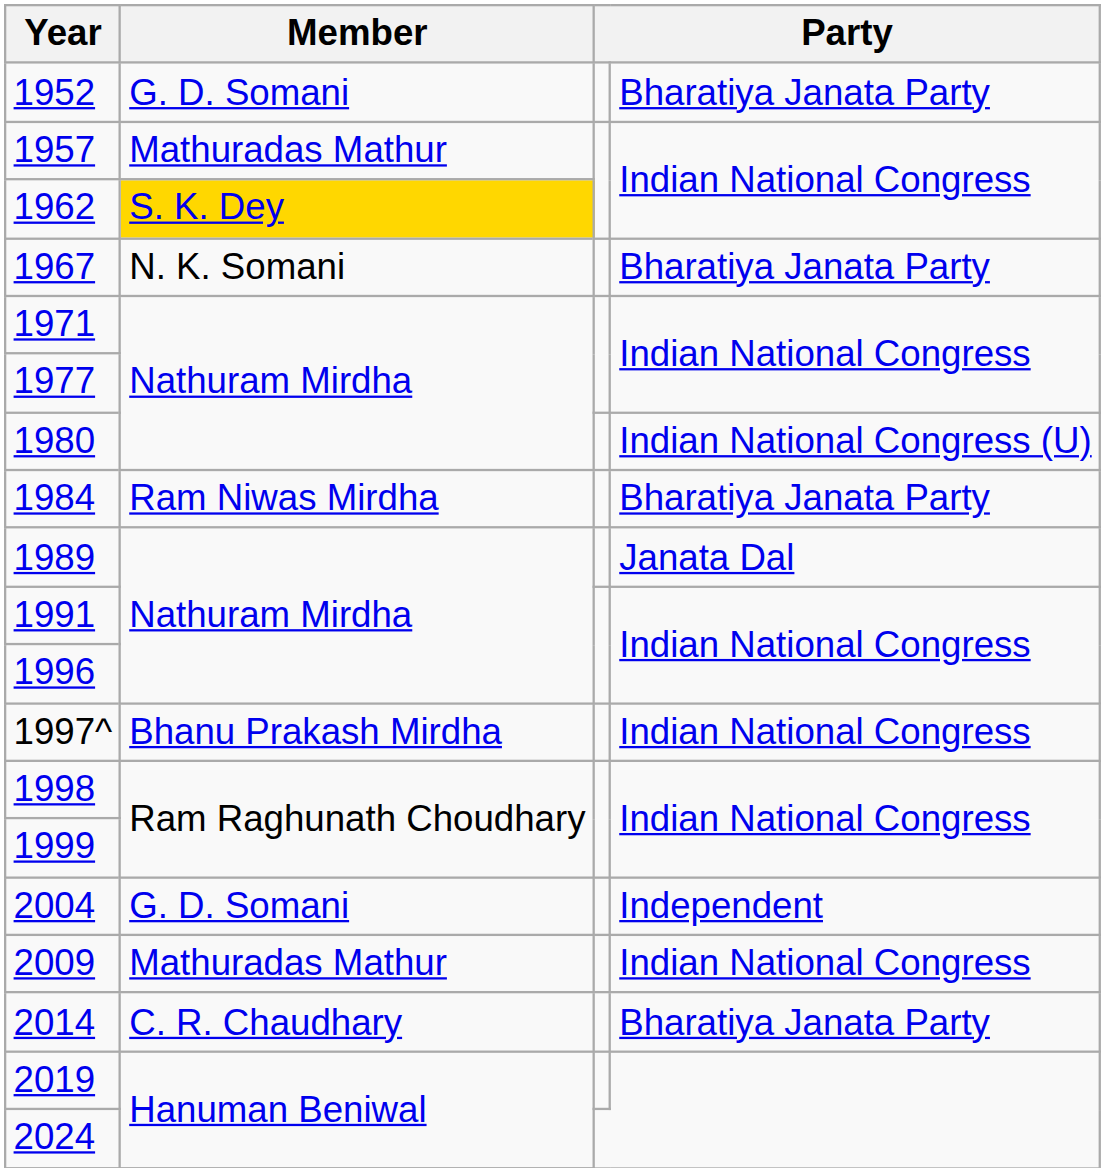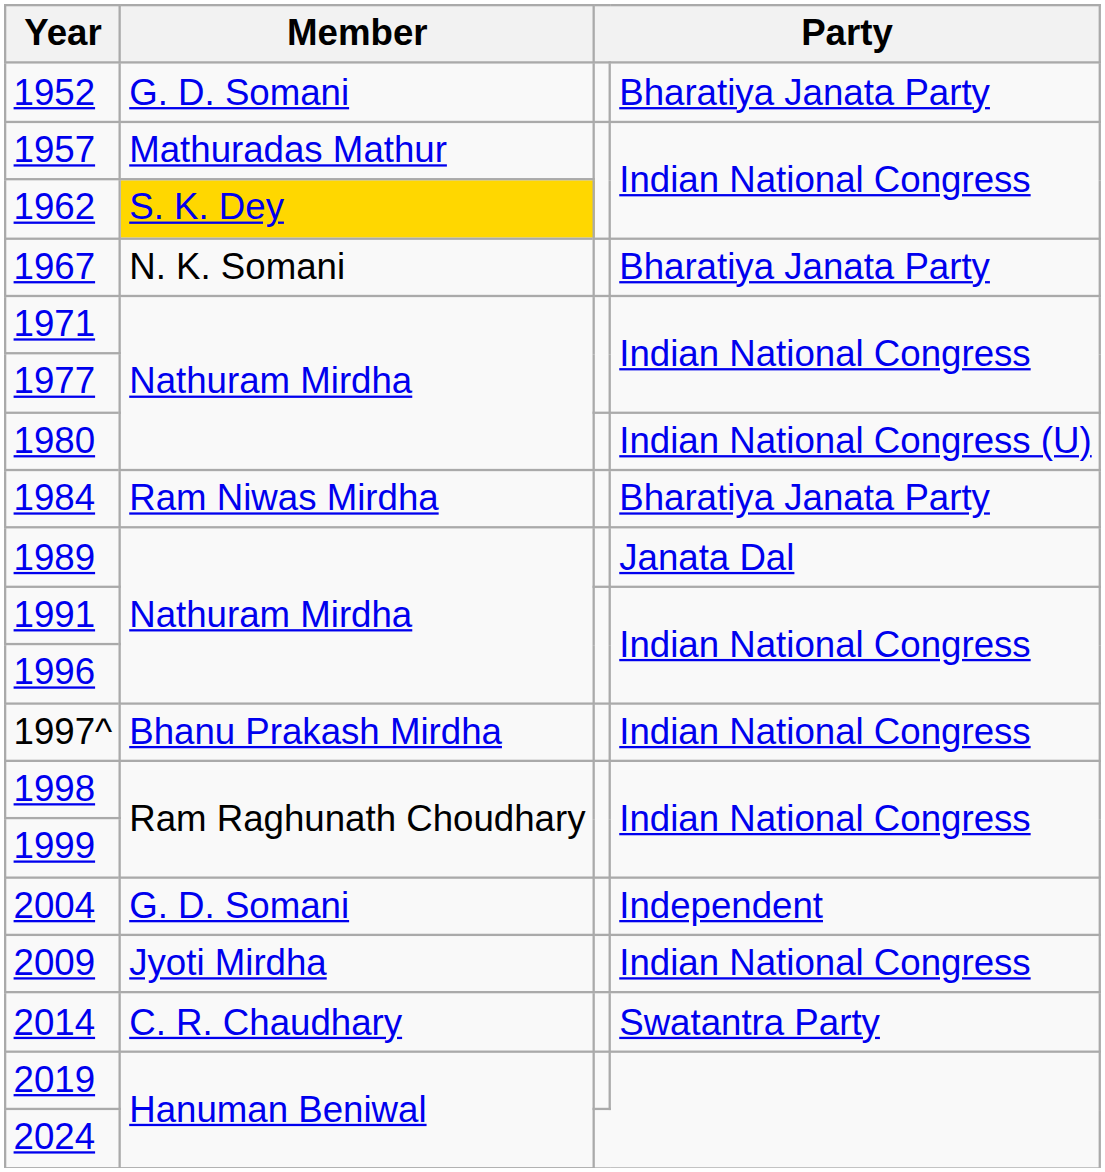(288, 963) Mathuradas Mathur -> (228, 963) Jyoti Mirdha
(805, 1021) Bharatiya Janata Party -> (750, 1021) Swatantra Party
